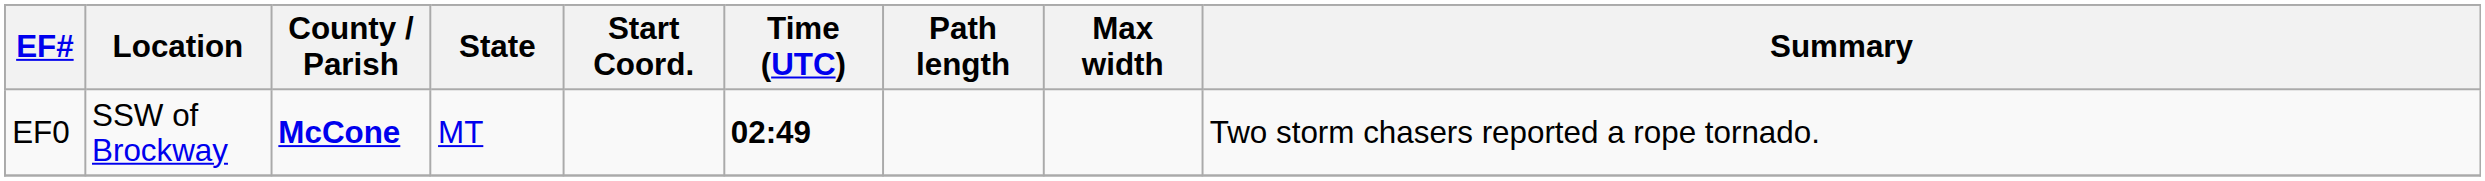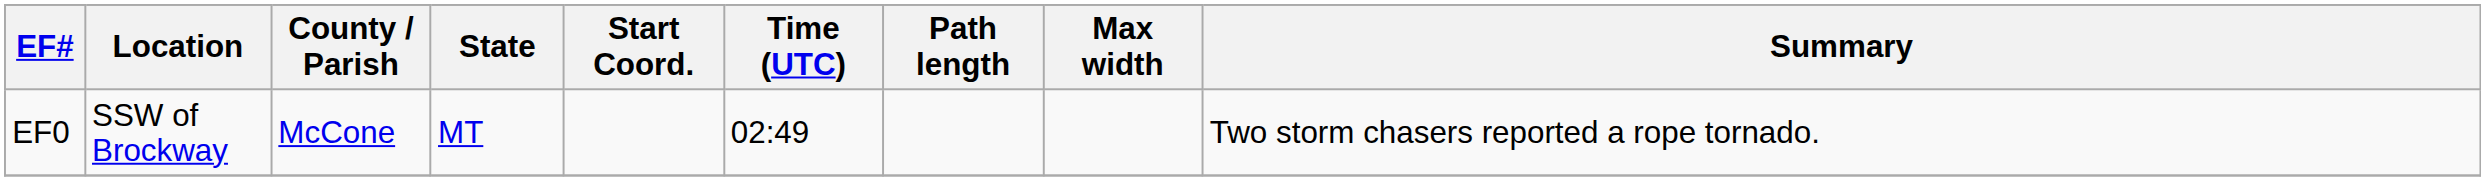(339, 132) bold -> (337, 132) normal
(771, 132) bold -> (770, 132) normal
